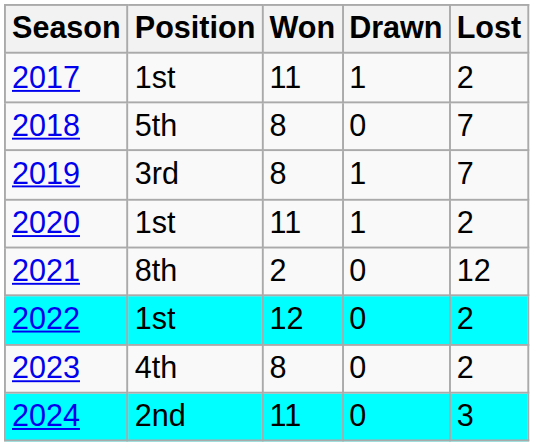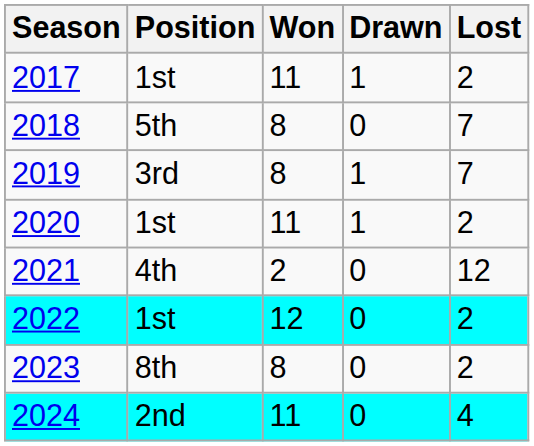(156, 271) 8th -> (156, 271) 4th
(156, 367) 4th -> (156, 367) 8th
(465, 416) 3 -> (465, 416) 4
